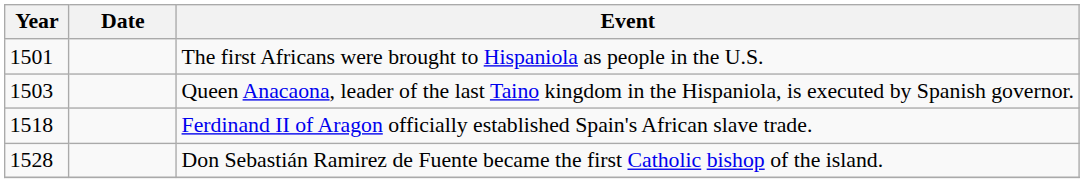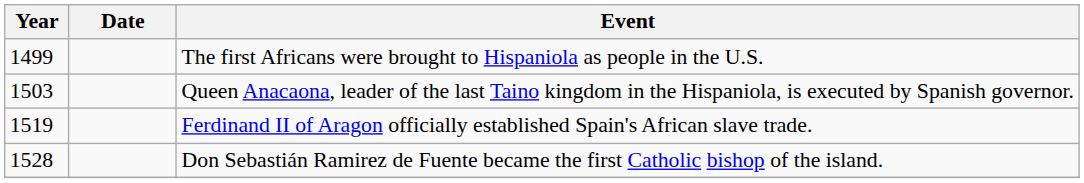(31, 56) 1501 -> (31, 56) 1499
(31, 125) 1518 -> (31, 125) 1519
